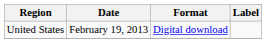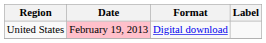(109, 30) no background -> (109, 30) pink background
